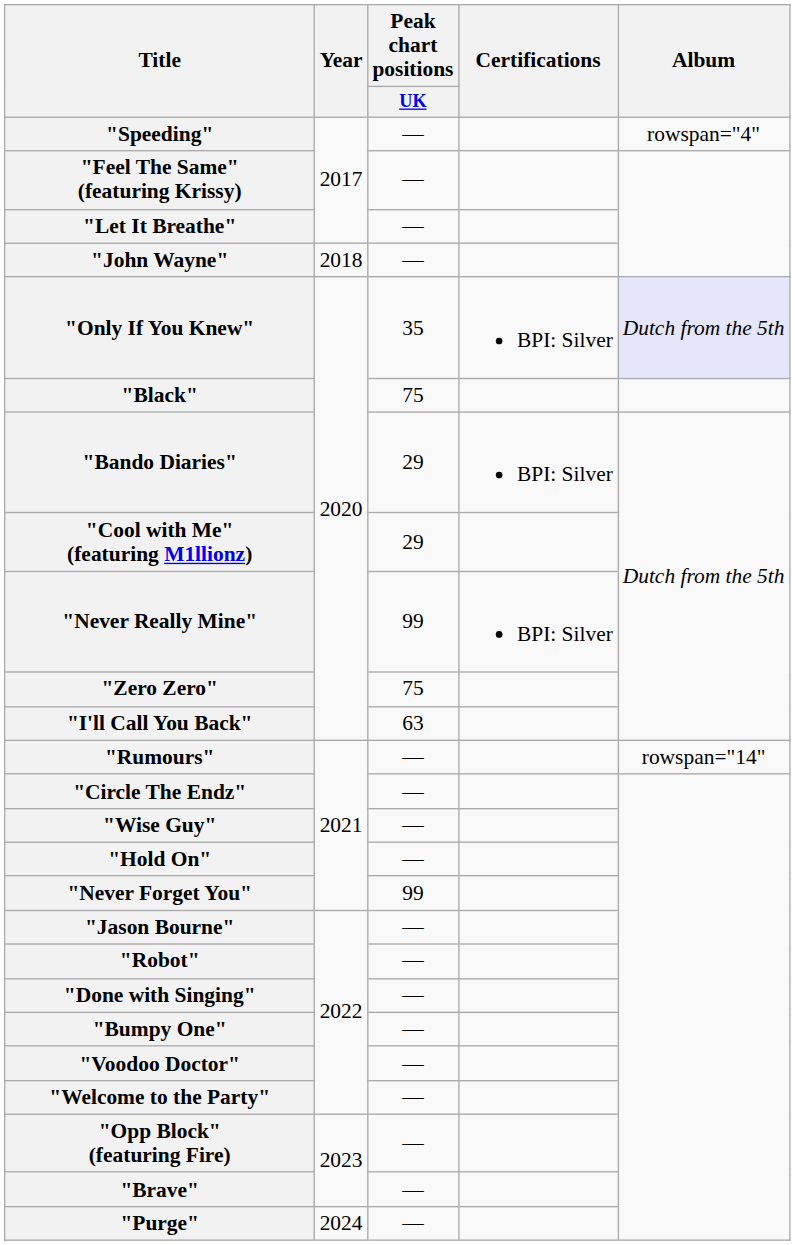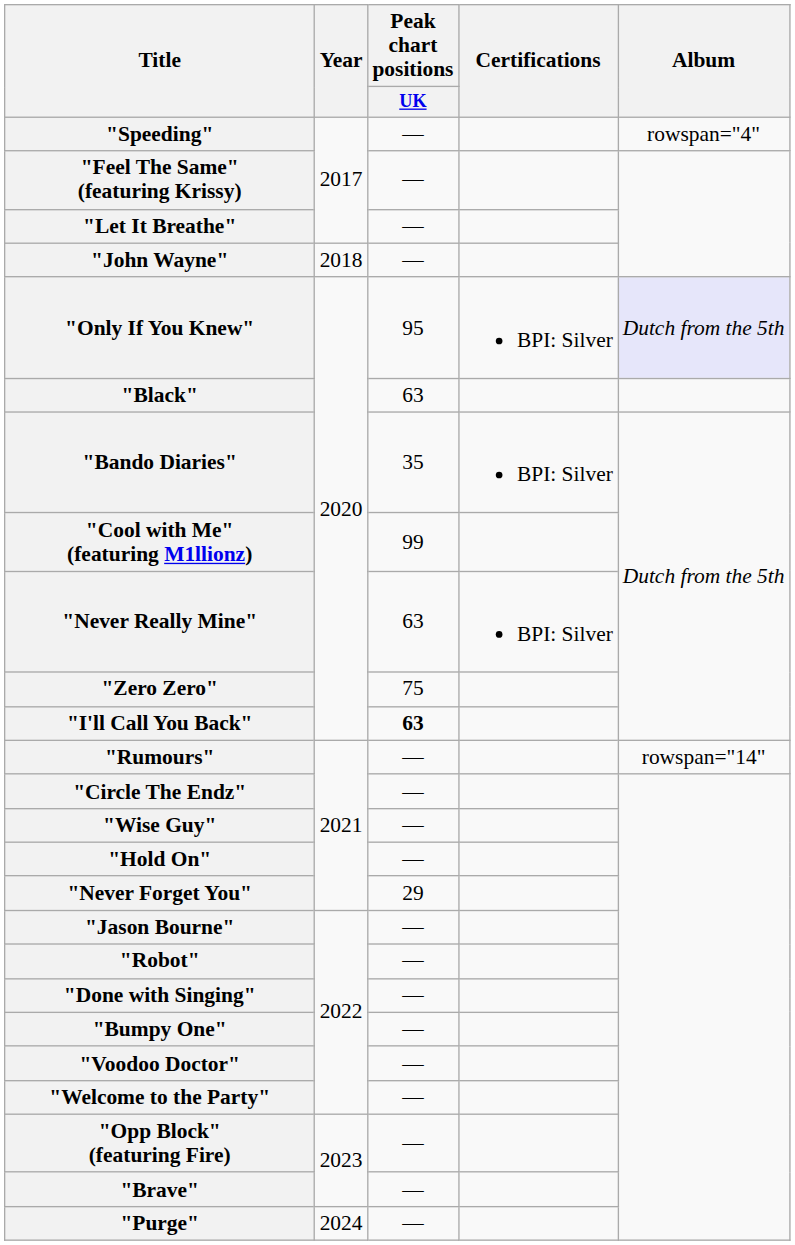(413, 327) 35 -> (413, 327) 95
(413, 394) 75 -> (413, 394) 63
(413, 462) 29 -> (413, 462) 35
(413, 542) 29 -> (413, 542) 99
(413, 621) 99 -> (413, 621) 63
(413, 723) normal -> (413, 723) bold
(413, 893) 99 -> (413, 893) 29
